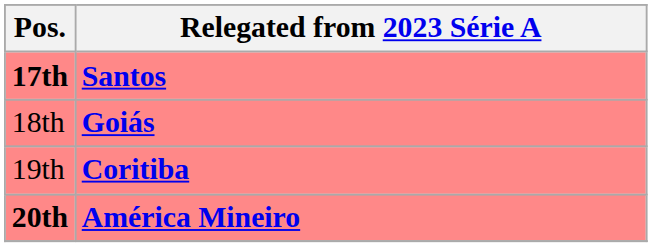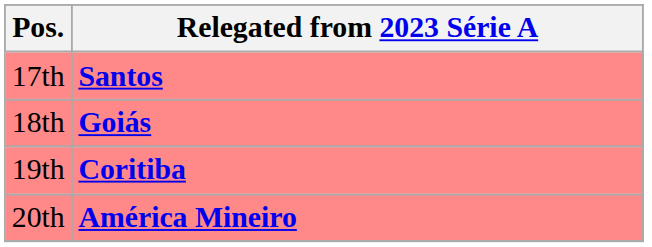(40, 75) bold -> (38, 75) normal
(40, 216) bold -> (38, 216) normal
